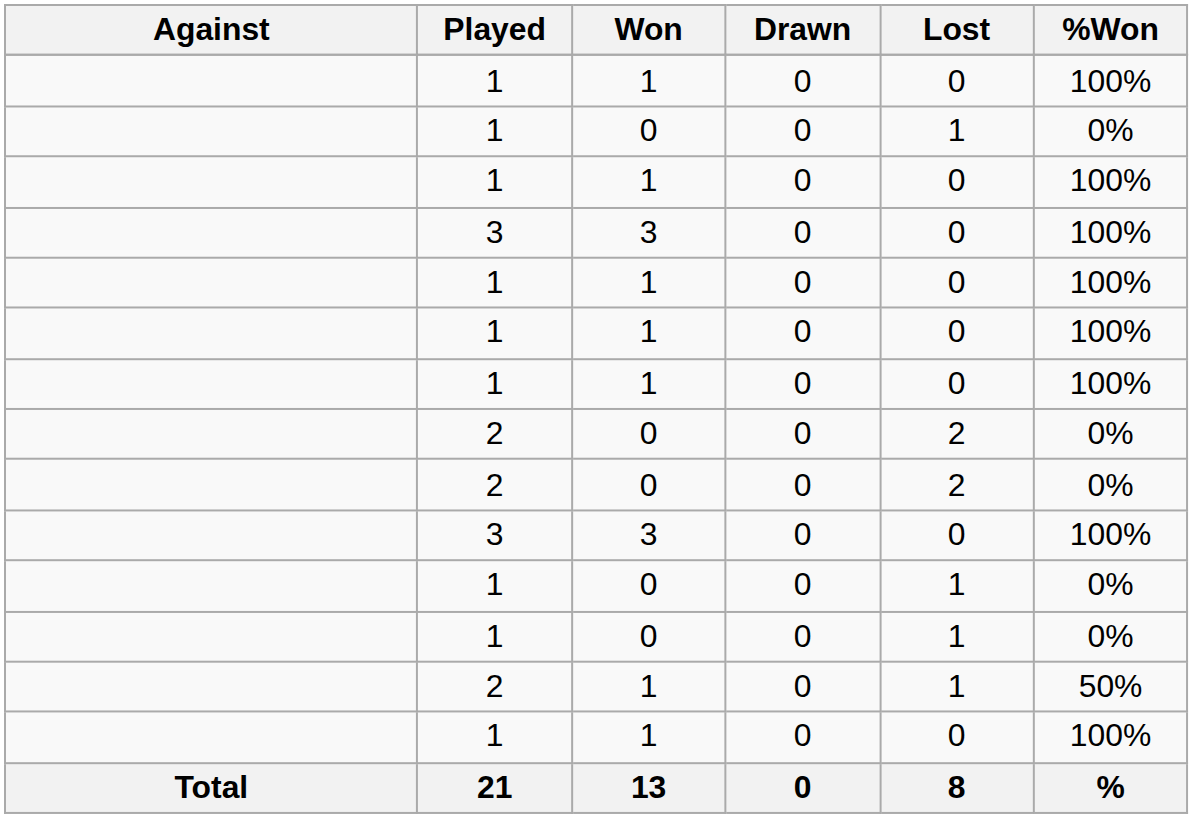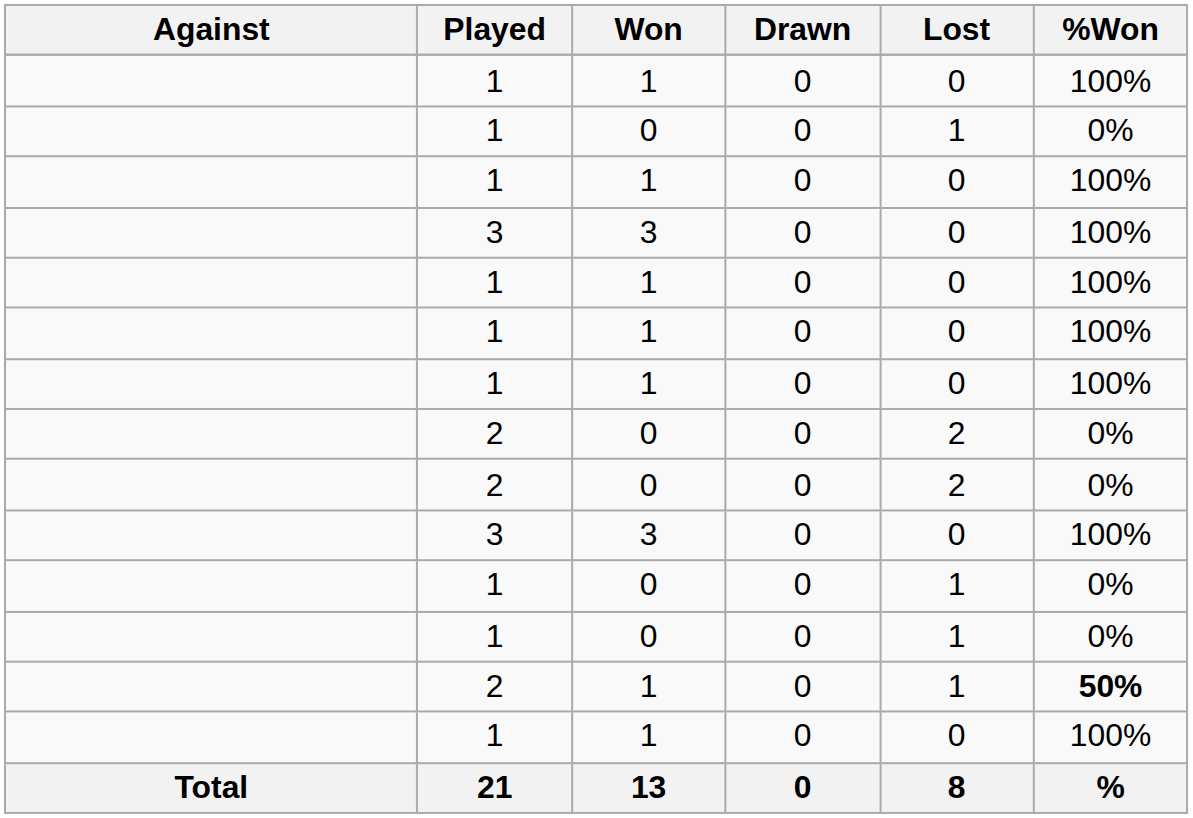(1111, 686) normal -> (1111, 686) bold
